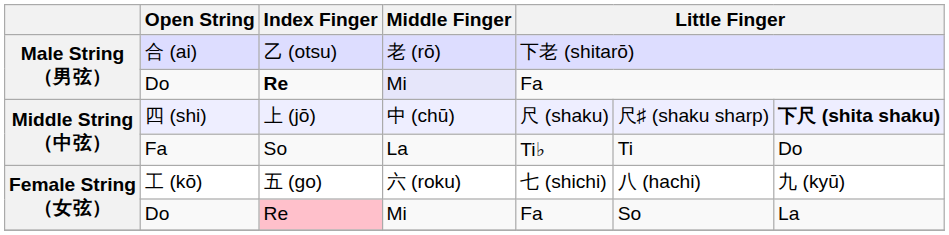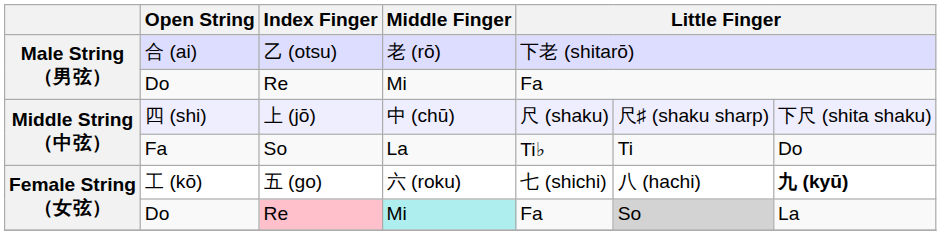(276, 84) bold -> (276, 84) normal
(397, 84) lavender background -> (397, 84) no background
(859, 115) bold -> (855, 115) normal
(812, 181) normal -> (813, 181) bold
(397, 214) no background -> (397, 214) paleturquoise background
(629, 214) no background -> (629, 214) lightgrey background
